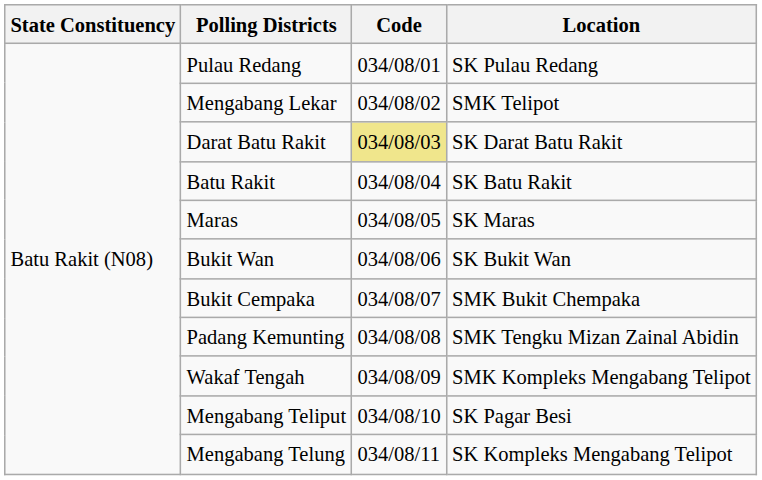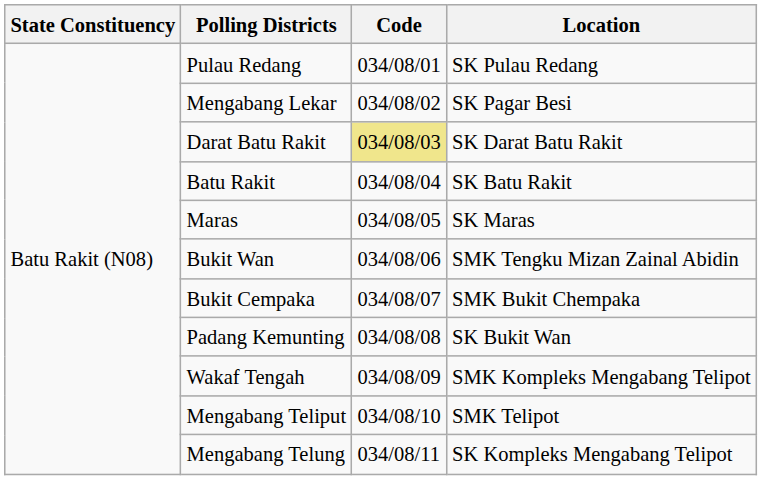(506, 103) SMK Telipot -> (512, 103) SK Pagar Besi
(512, 260) SK Bukit Wan -> (595, 260) SMK Tengku Mizan Zainal Abidin
(595, 338) SMK Tengku Mizan Zainal Abidin -> (512, 338) SK Bukit Wan
(512, 416) SK Pagar Besi -> (506, 416) SMK Telipot
